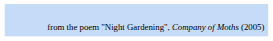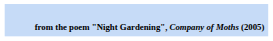(156, 27) normal -> (150, 27) bold
